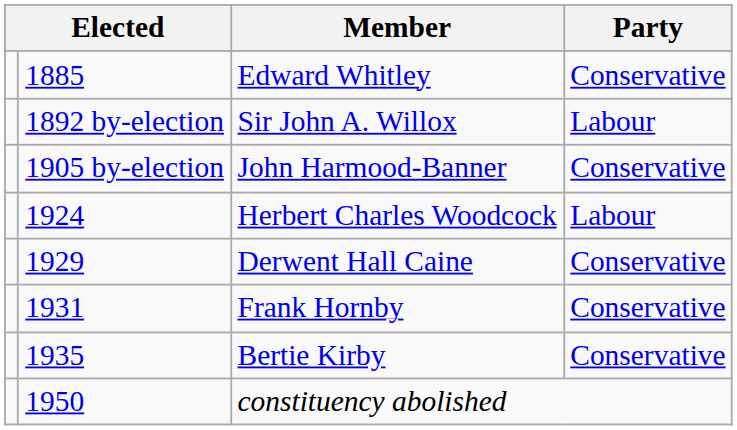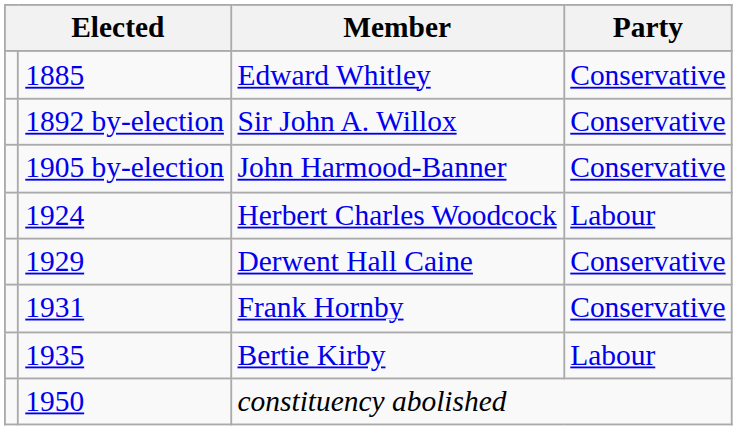(613, 121) Labour -> (648, 121) Conservative
(648, 354) Conservative -> (613, 354) Labour
